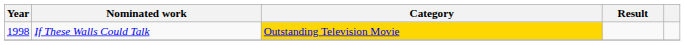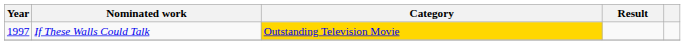(18, 31) 1998 -> (18, 31) 1997
